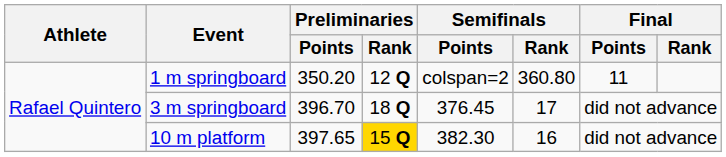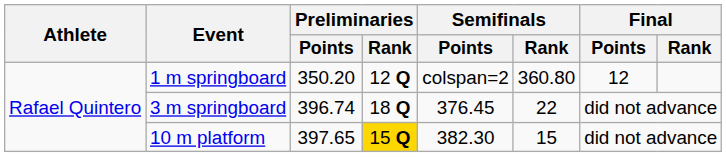(619, 78) 11 -> (619, 78) 12
(326, 108) 396.70 -> (326, 108) 396.74
(546, 108) 17 -> (546, 108) 22
(546, 137) 16 -> (546, 137) 15
